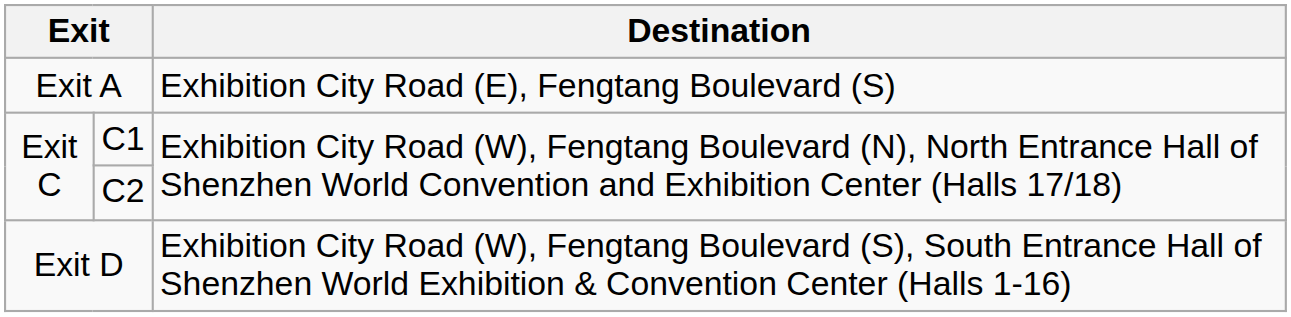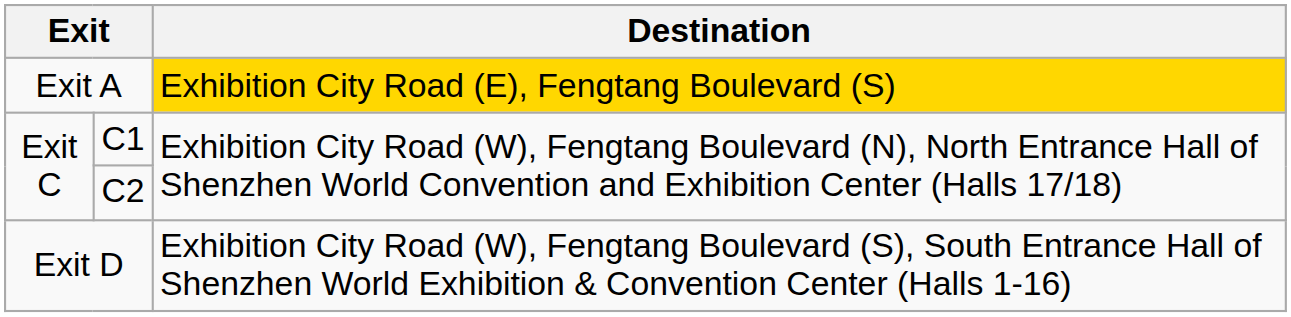(528, 84) no background -> (528, 84) gold background
